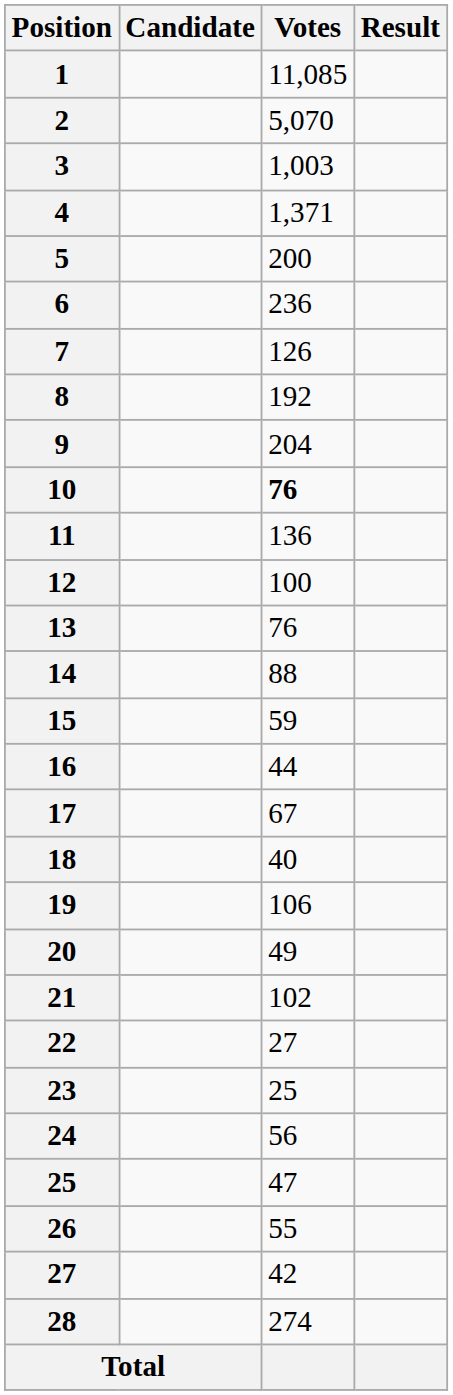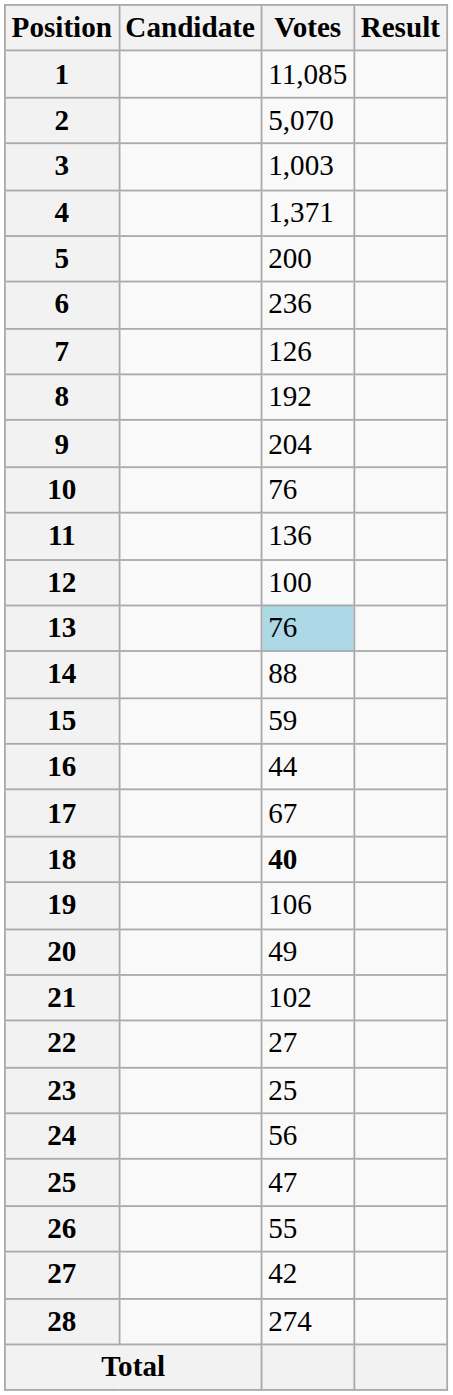(283, 489) bold -> (283, 489) normal
(283, 627) no background -> (283, 627) lightblue background
(283, 858) normal -> (283, 858) bold
